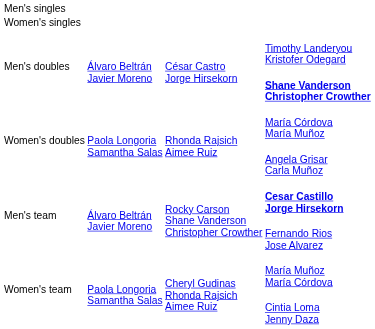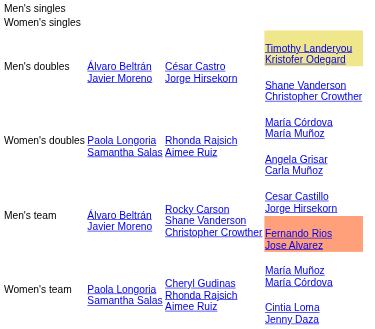(309, 54) no background -> (309, 54) khaki background
(318, 91) bold -> (314, 91) normal
(304, 202) bold -> (301, 202) normal
(299, 239) no background -> (299, 239) lightsalmon background
